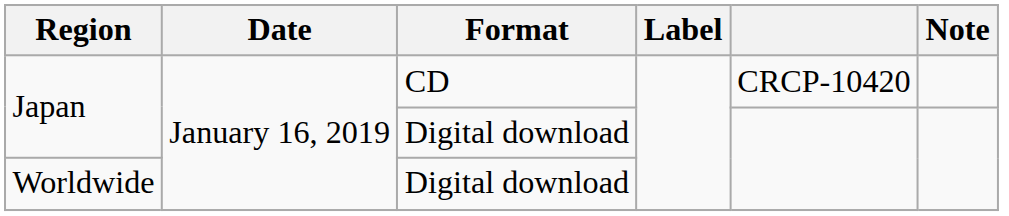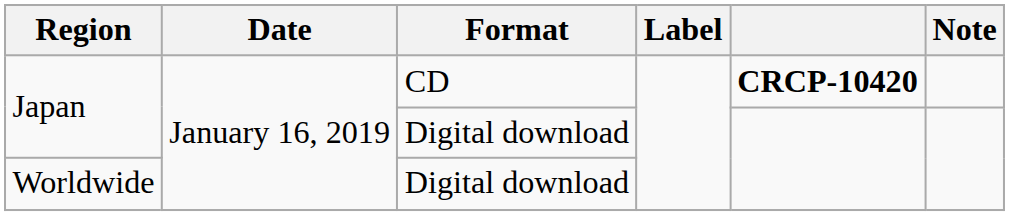(824, 81) normal -> (828, 81) bold
